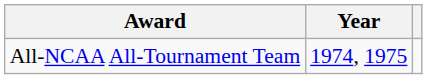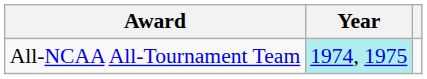(359, 55) no background -> (359, 55) paleturquoise background
